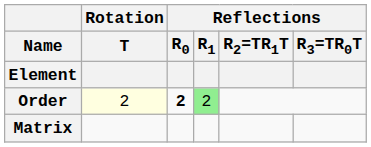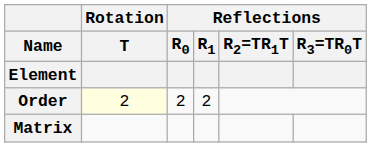(181, 101) bold -> (181, 101) normal
(206, 101) lightgreen background -> (206, 101) no background
